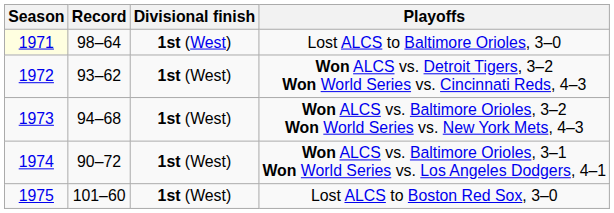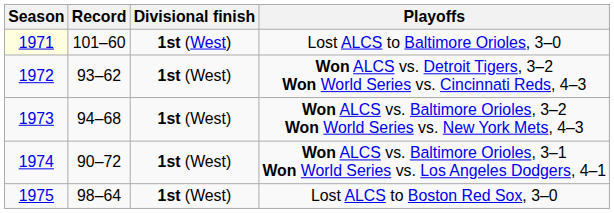(99, 42) 98–64 -> (99, 42) 101–60
(99, 196) 101–60 -> (99, 196) 98–64
